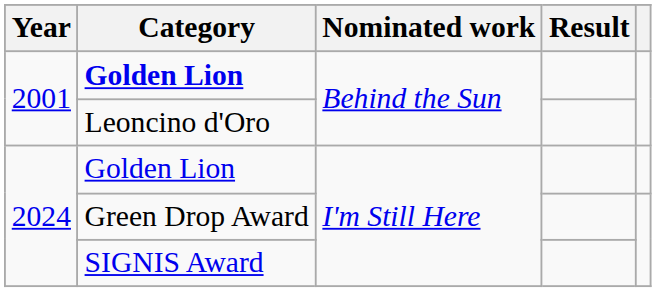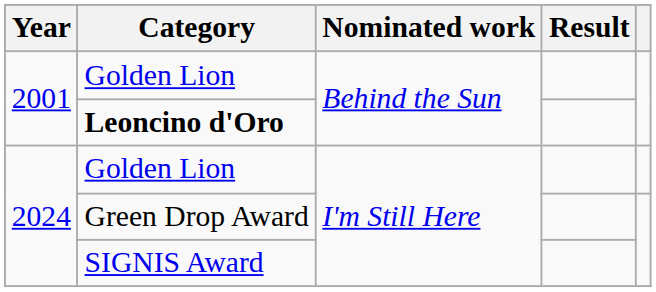(164, 74) bold -> (160, 74) normal
(177, 121) normal -> (184, 121) bold
